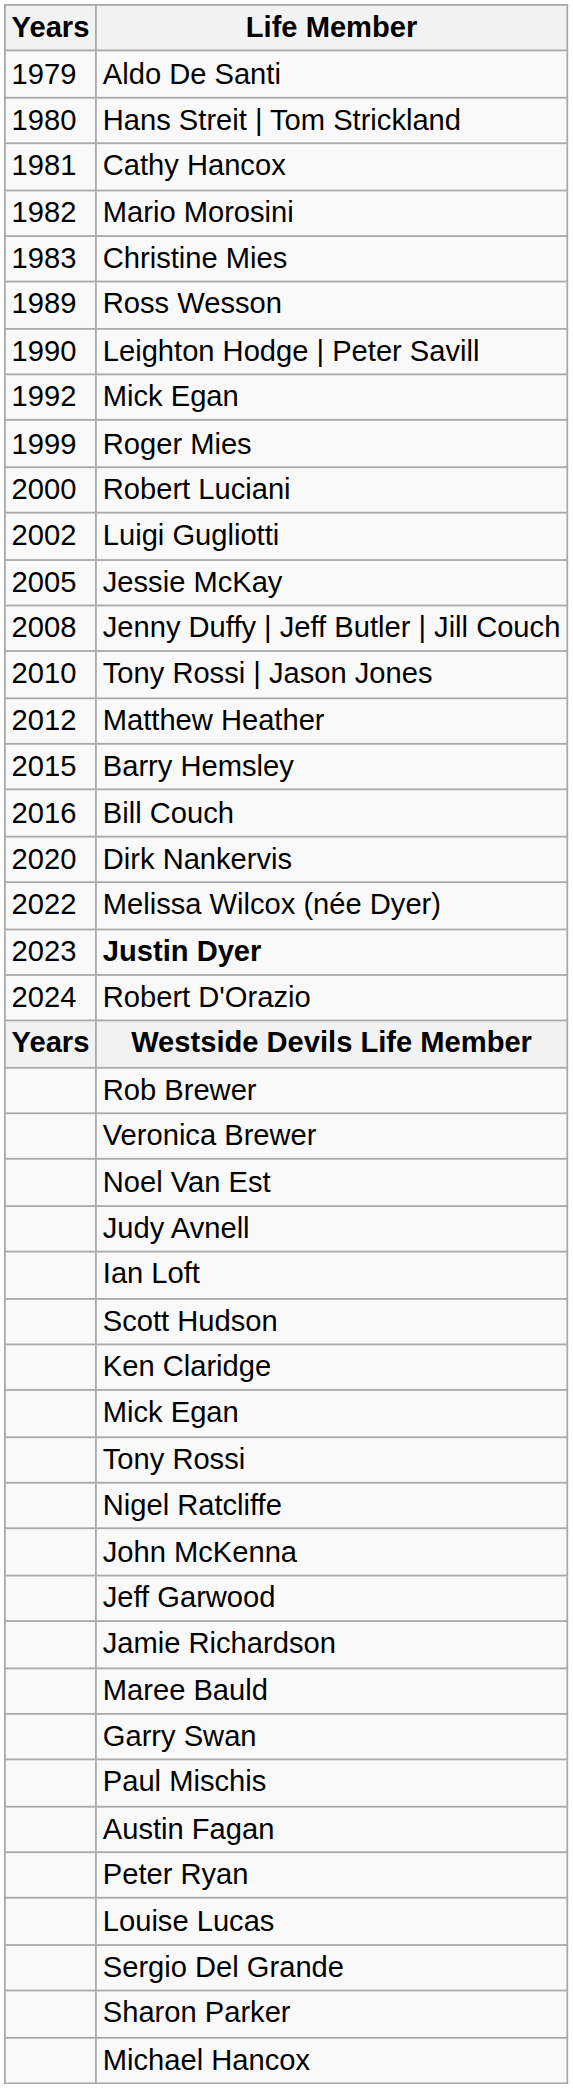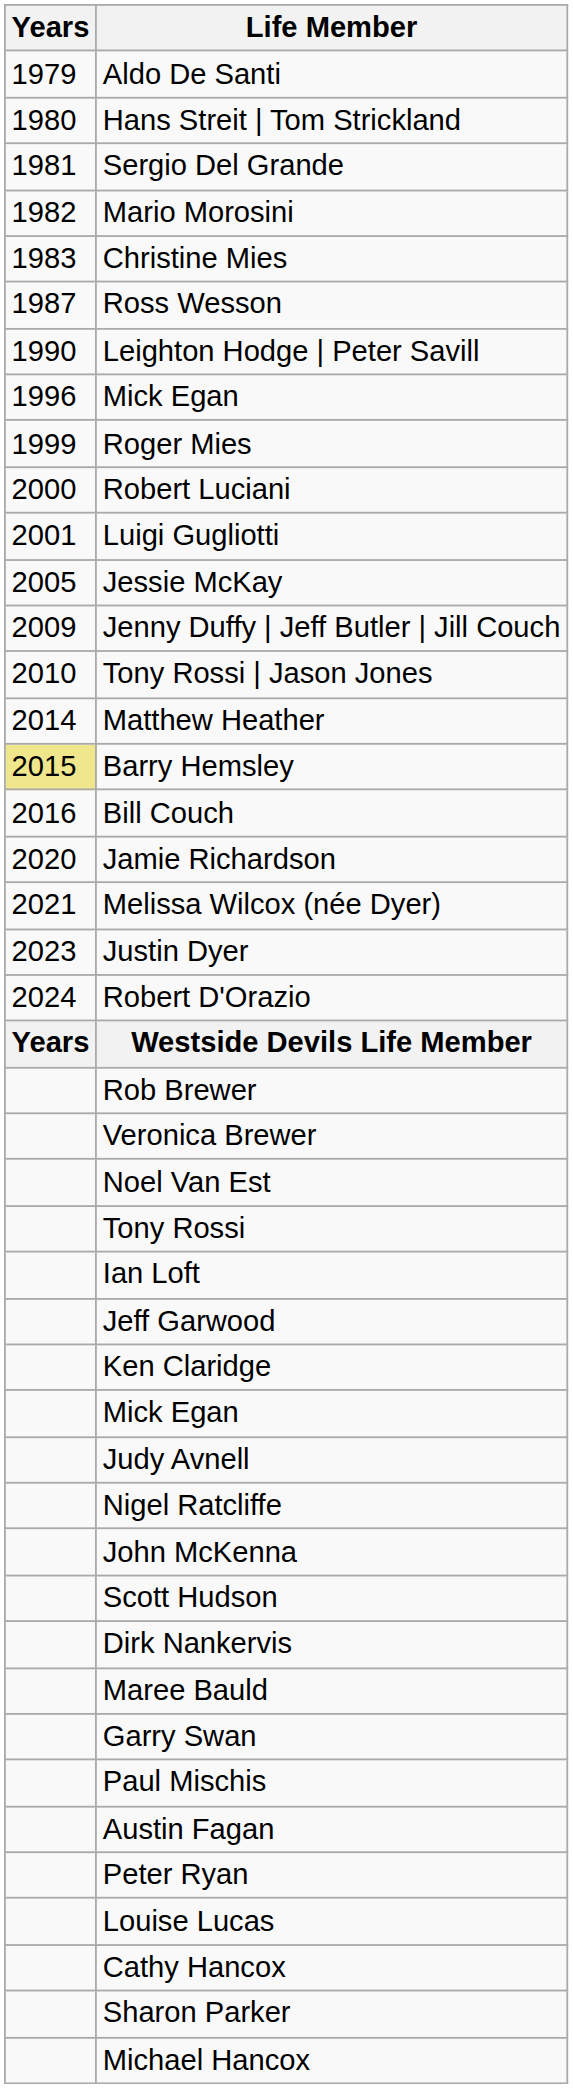(194, 166) Cathy Hancox -> (223, 166) Sergio Del Grande
(44, 304) 1989 -> (44, 304) 1987
(44, 397) 1992 -> (44, 397) 1996
(44, 535) 2002 -> (44, 535) 2001
(44, 627) 2008 -> (44, 627) 2009
(44, 720) 2012 -> (44, 720) 2014
(44, 766) no background -> (44, 766) khaki background
(197, 858) Dirk Nankervis -> (219, 858) Jamie Richardson
(44, 905) 2022 -> (44, 905) 2021
(182, 951) bold -> (176, 951) normal
(176, 1228) Judy Avnell -> (174, 1228) Tony Rossi
(190, 1320) Scott Hudson -> (189, 1320) Jeff Garwood
(174, 1459) Tony Rossi -> (176, 1459) Judy Avnell
(189, 1597) Jeff Garwood -> (190, 1597) Scott Hudson
(219, 1643) Jamie Richardson -> (197, 1643) Dirk Nankervis
(223, 1967) Sergio Del Grande -> (194, 1967) Cathy Hancox
